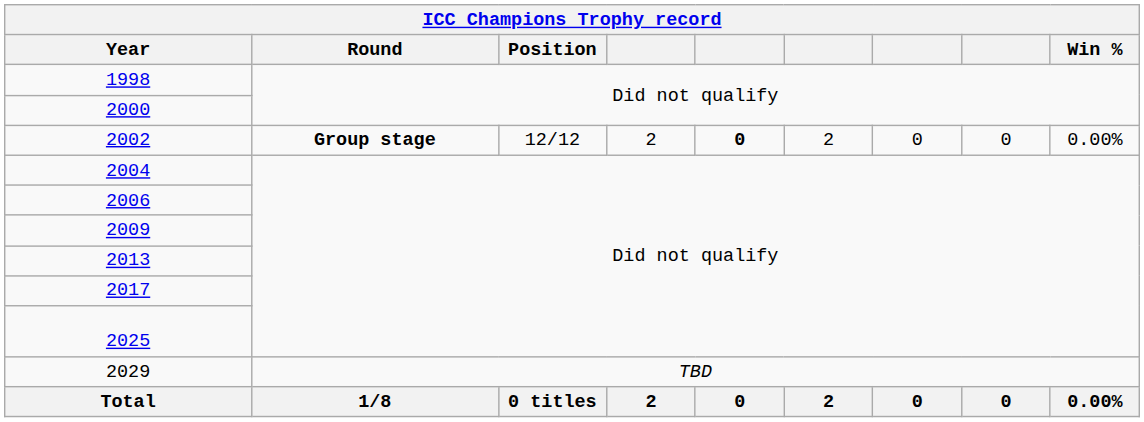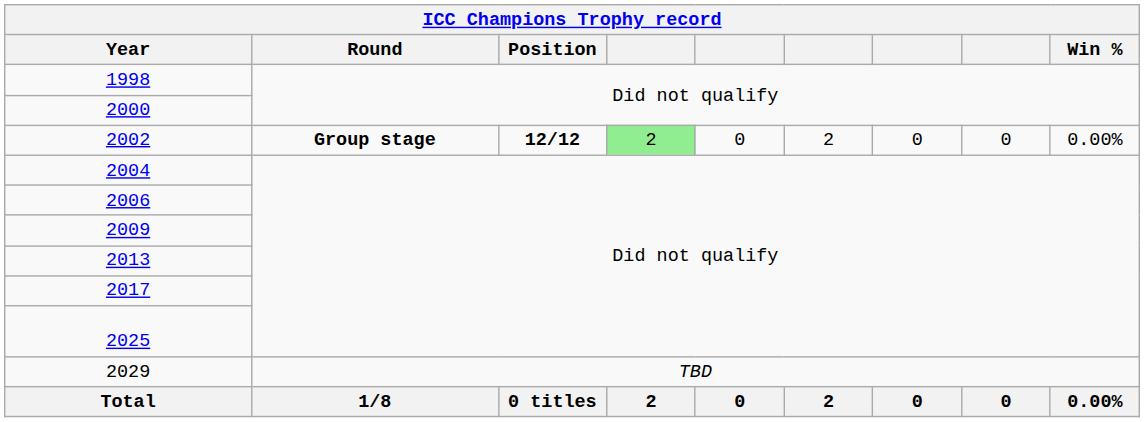(552, 140) normal -> (552, 140) bold
(651, 140) no background -> (651, 140) lightgreen background
(740, 140) bold -> (740, 140) normal
